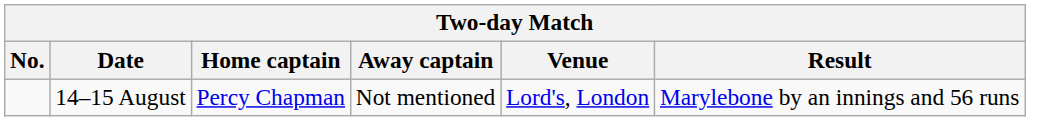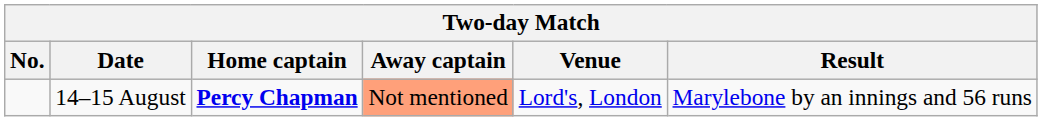(271, 97) normal -> (277, 97) bold
(426, 97) no background -> (438, 97) lightsalmon background
